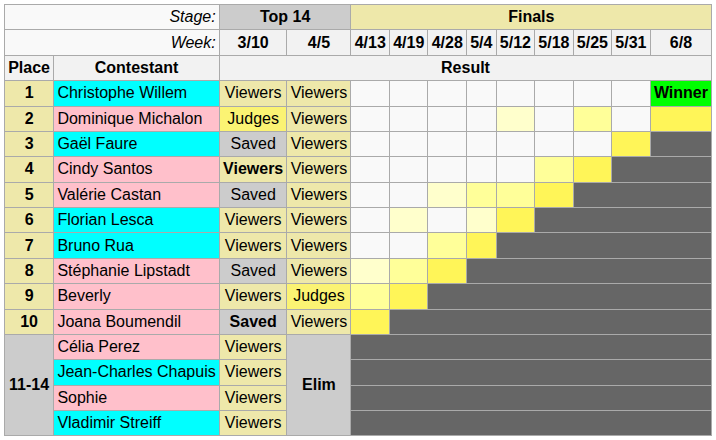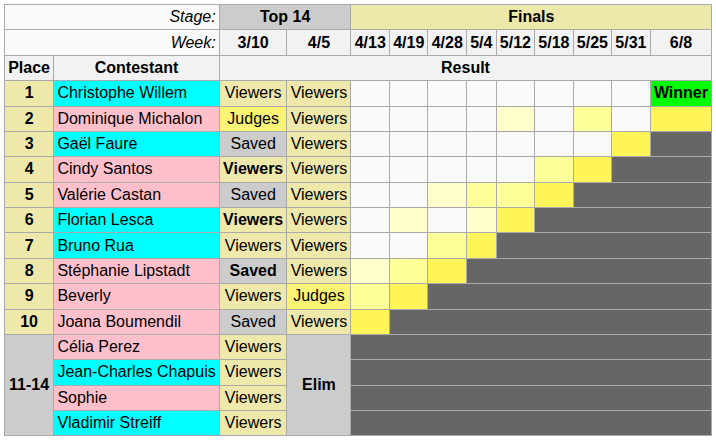(253, 220) normal -> (253, 220) bold
(253, 270) normal -> (253, 270) bold
(253, 321) bold -> (253, 321) normal
